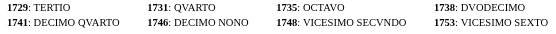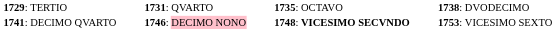(211, 22) no background -> (209, 22) pink background
(355, 22) normal -> (355, 22) bold
